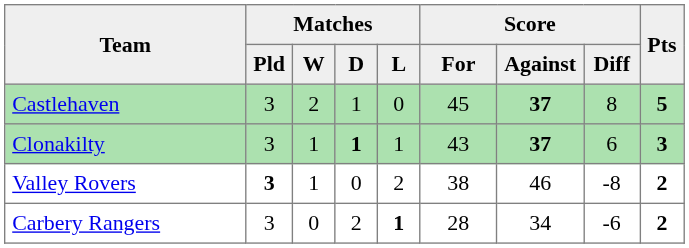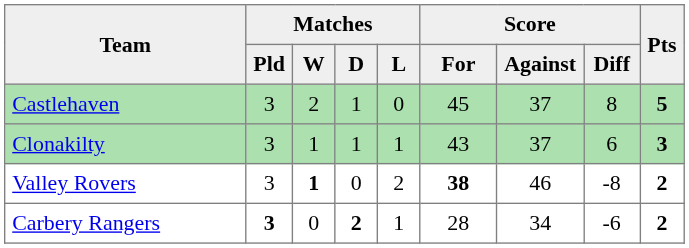(540, 103) bold -> (540, 103) normal
(356, 143) bold -> (356, 143) normal
(540, 143) bold -> (540, 143) normal
(269, 183) bold -> (269, 183) normal
(314, 183) normal -> (314, 183) bold
(458, 183) normal -> (458, 183) bold
(269, 223) normal -> (269, 223) bold
(356, 223) normal -> (356, 223) bold
(399, 223) bold -> (399, 223) normal
